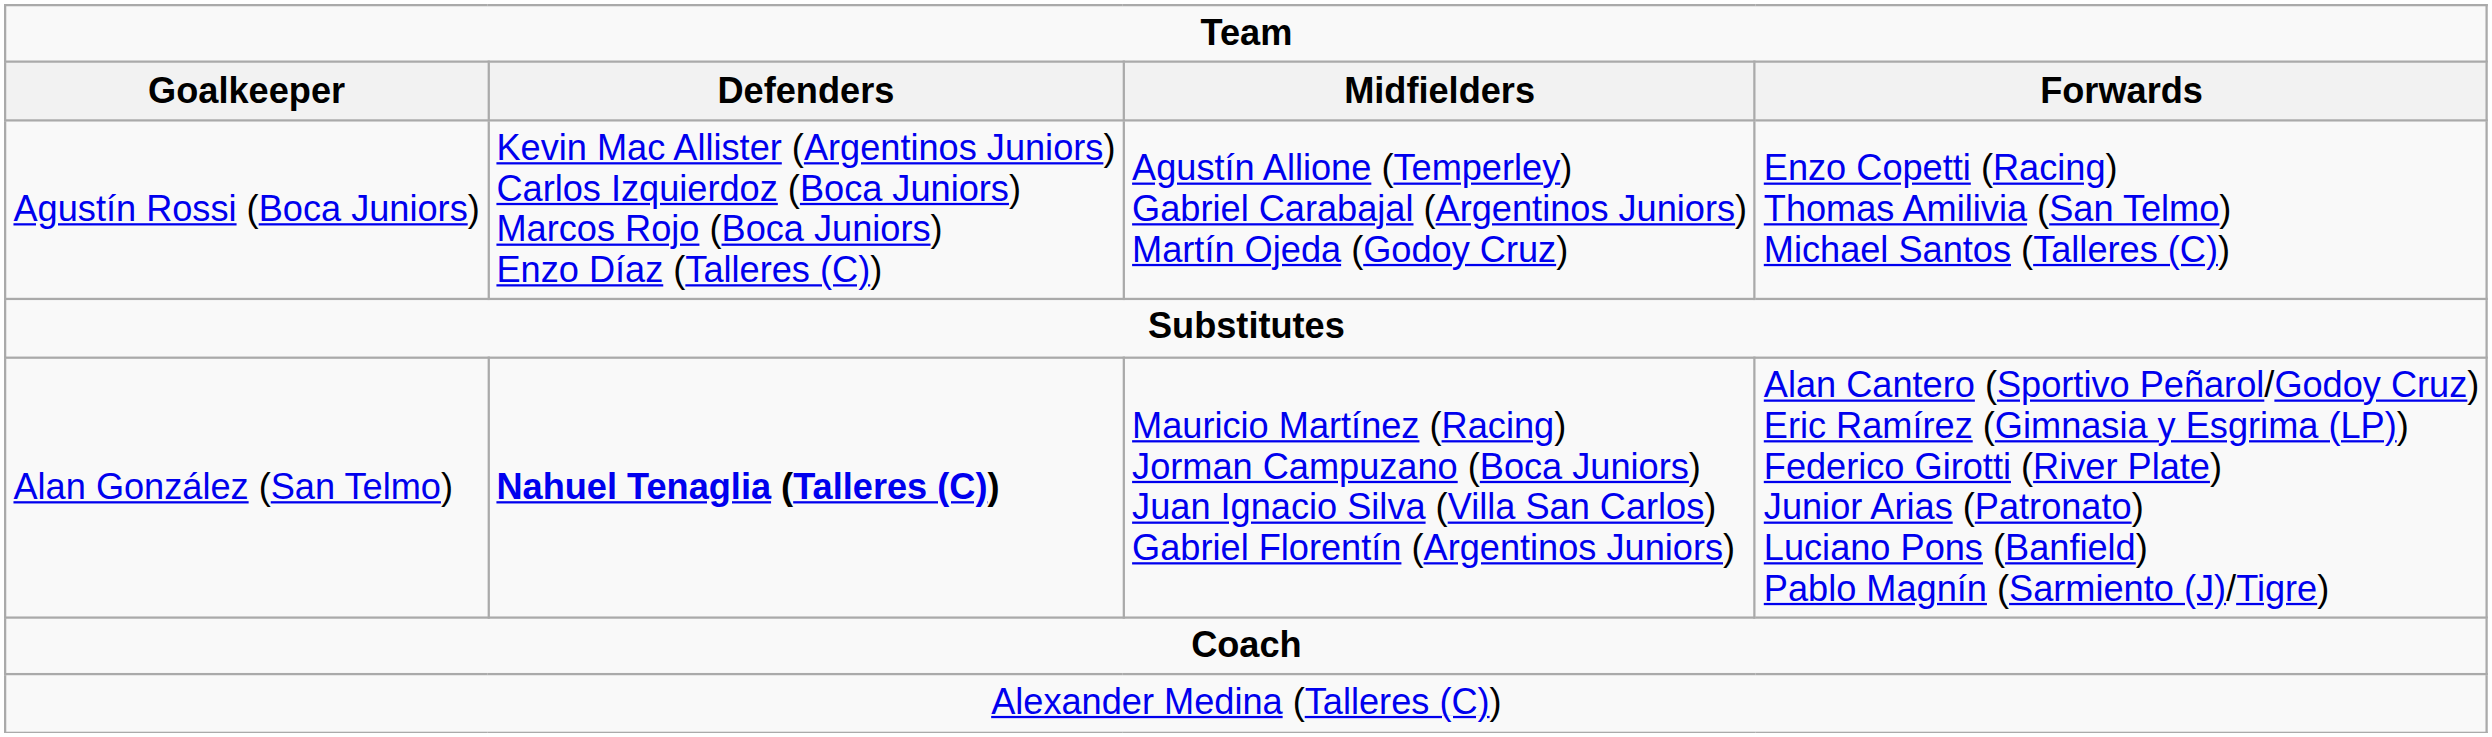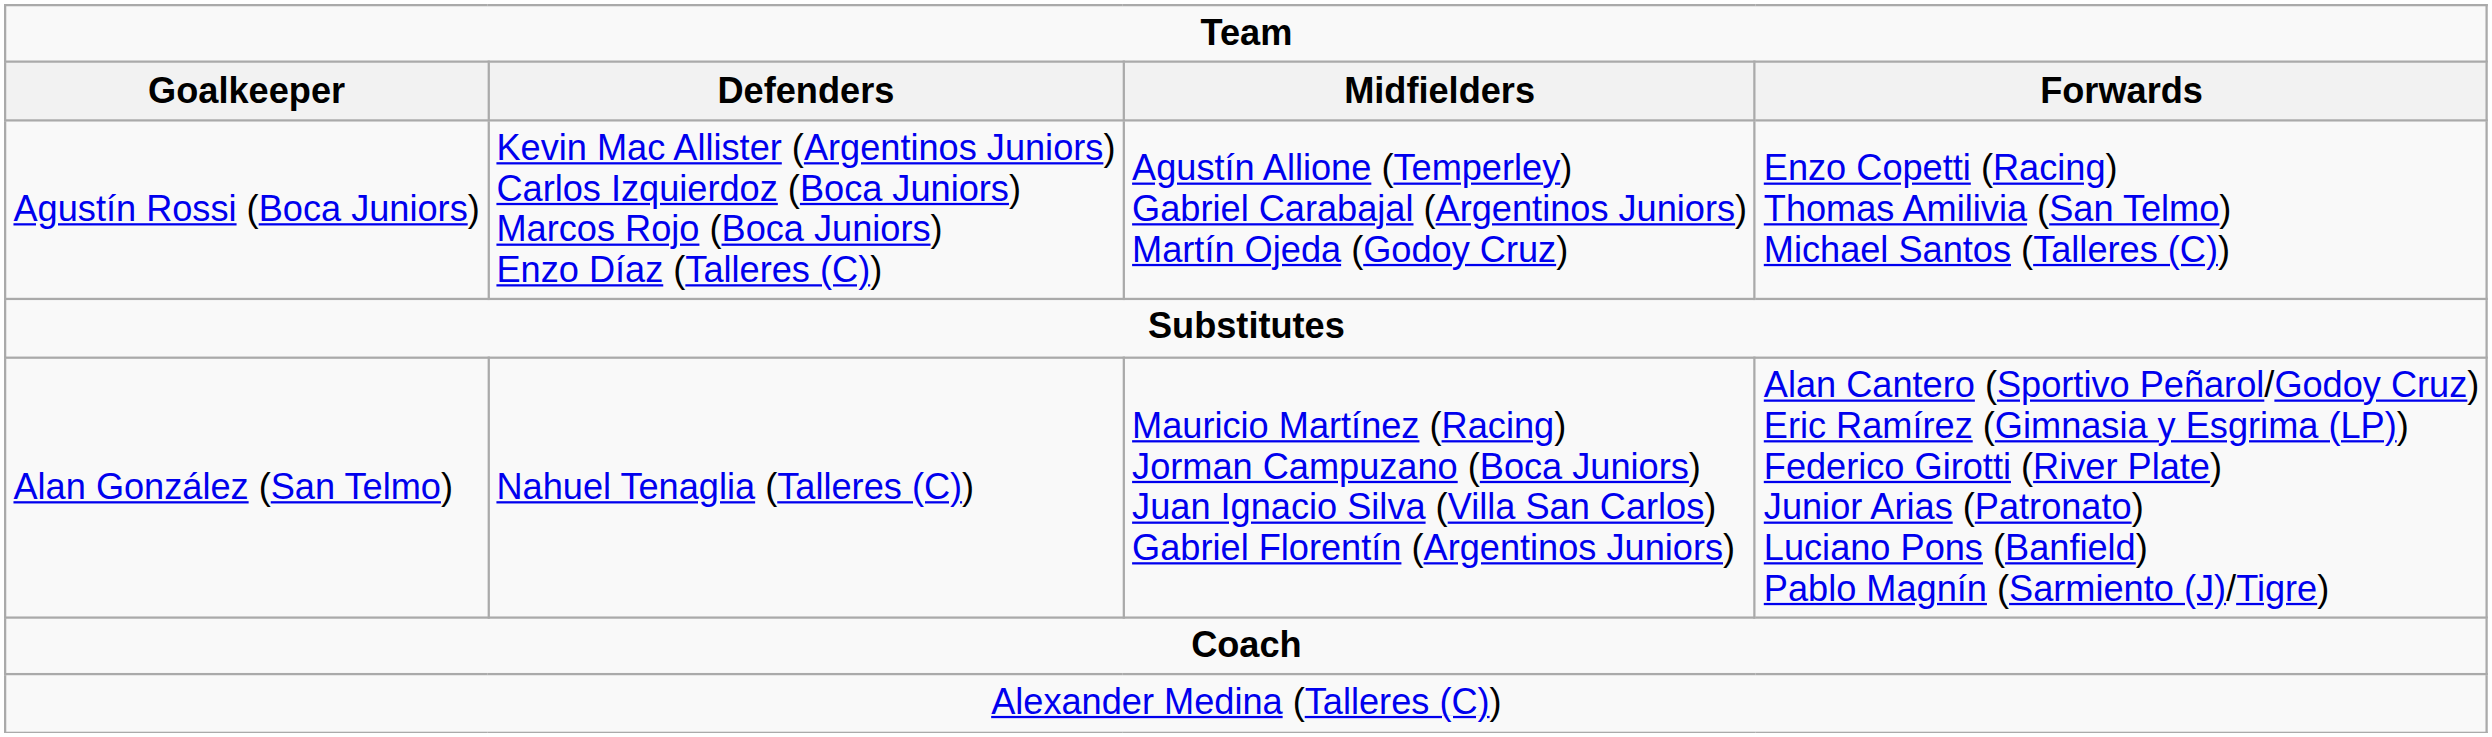(748, 486) bold -> (735, 486) normal
